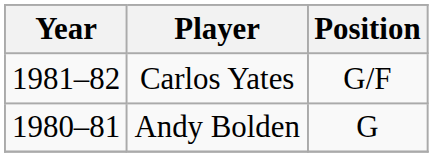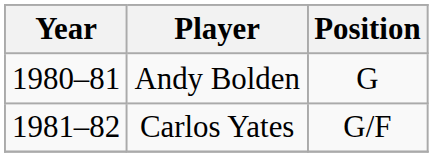rows swapped: (217, 126) <-> (217, 77)
